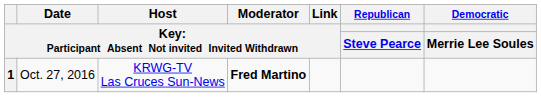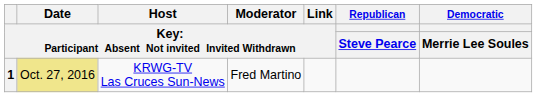(57, 75) no background -> (57, 75) khaki background
(268, 75) bold -> (266, 75) normal
